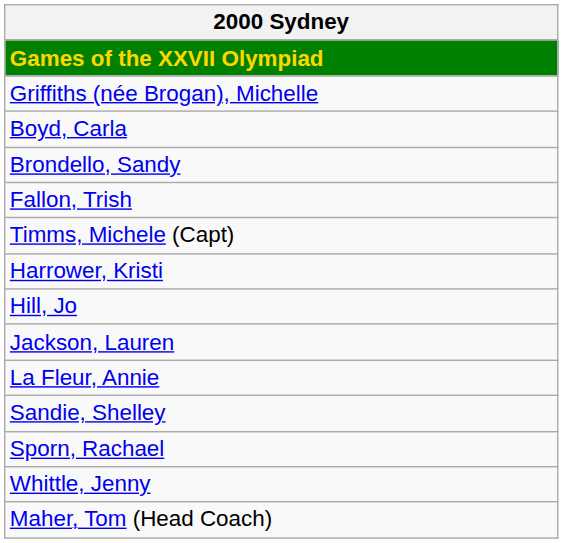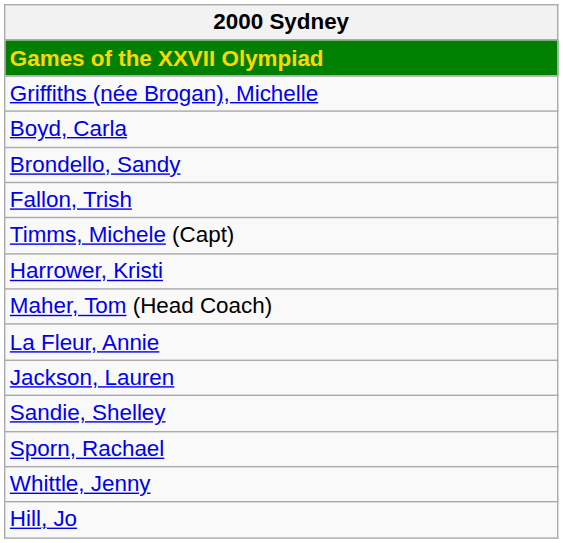(43, 306) Hill, Jo -> (141, 306) Maher, Tom (Head Coach)
(92, 341) Jackson, Lauren -> (85, 341) La Fleur, Annie
(85, 377) La Fleur, Annie -> (92, 377) Jackson, Lauren
(141, 519) Maher, Tom (Head Coach) -> (43, 519) Hill, Jo
